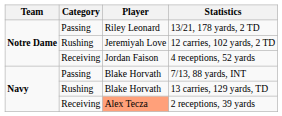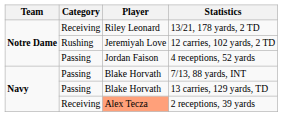(76, 27) Passing -> (81, 27) Receiving
(81, 58) Receiving -> (76, 58) Passing
(77, 88) Rushing -> (76, 88) Passing
